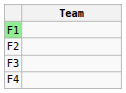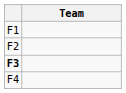(13, 30) lightgreen background -> (13, 30) no background
(13, 63) normal -> (13, 63) bold
